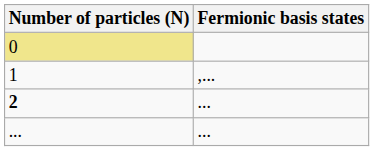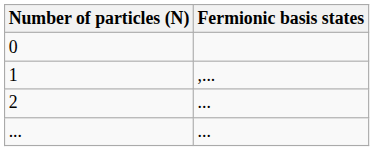(13, 46) khaki background -> (13, 46) no background
(13, 103) bold -> (13, 103) normal
